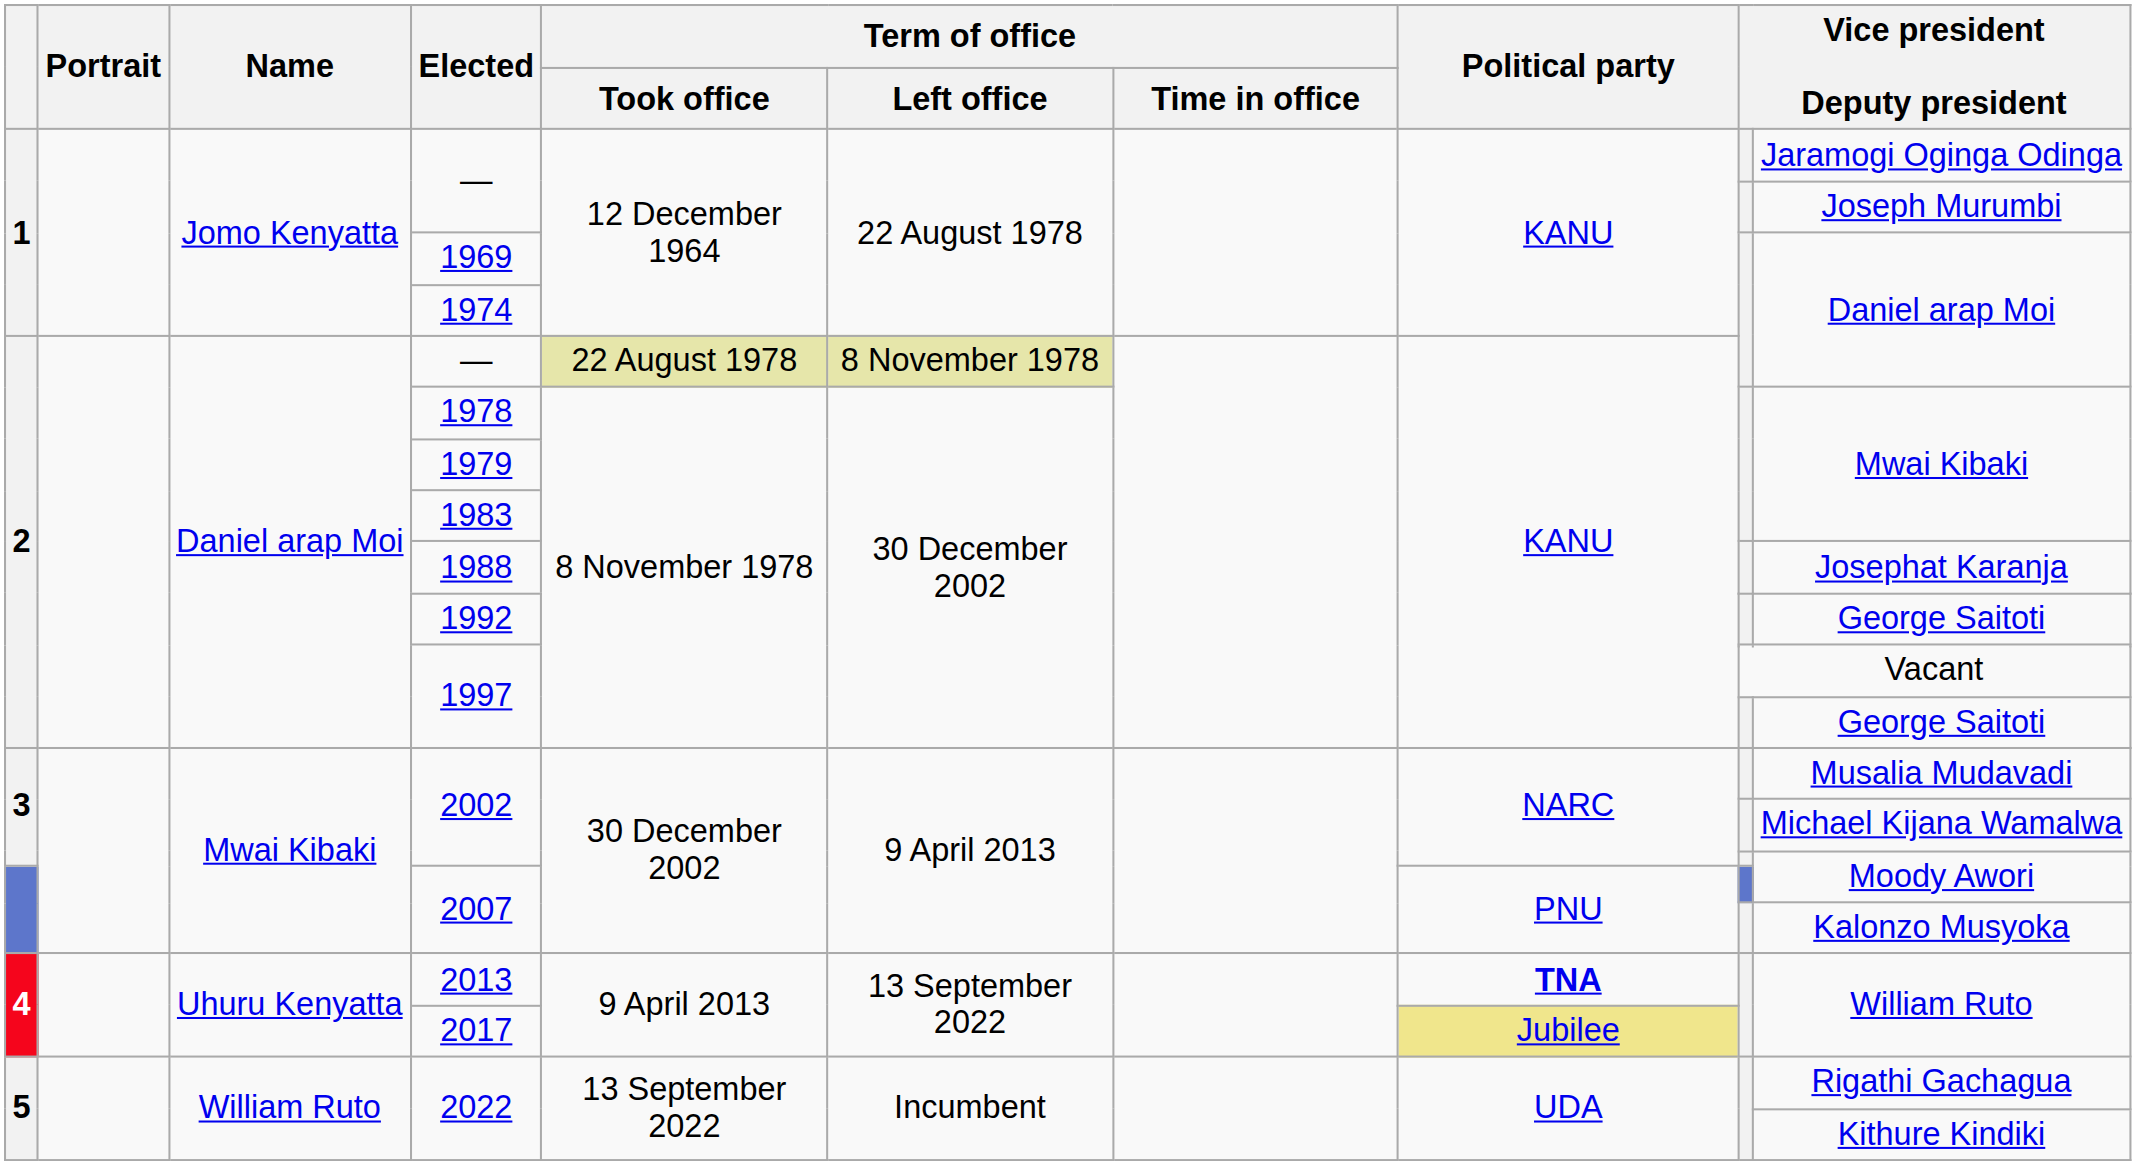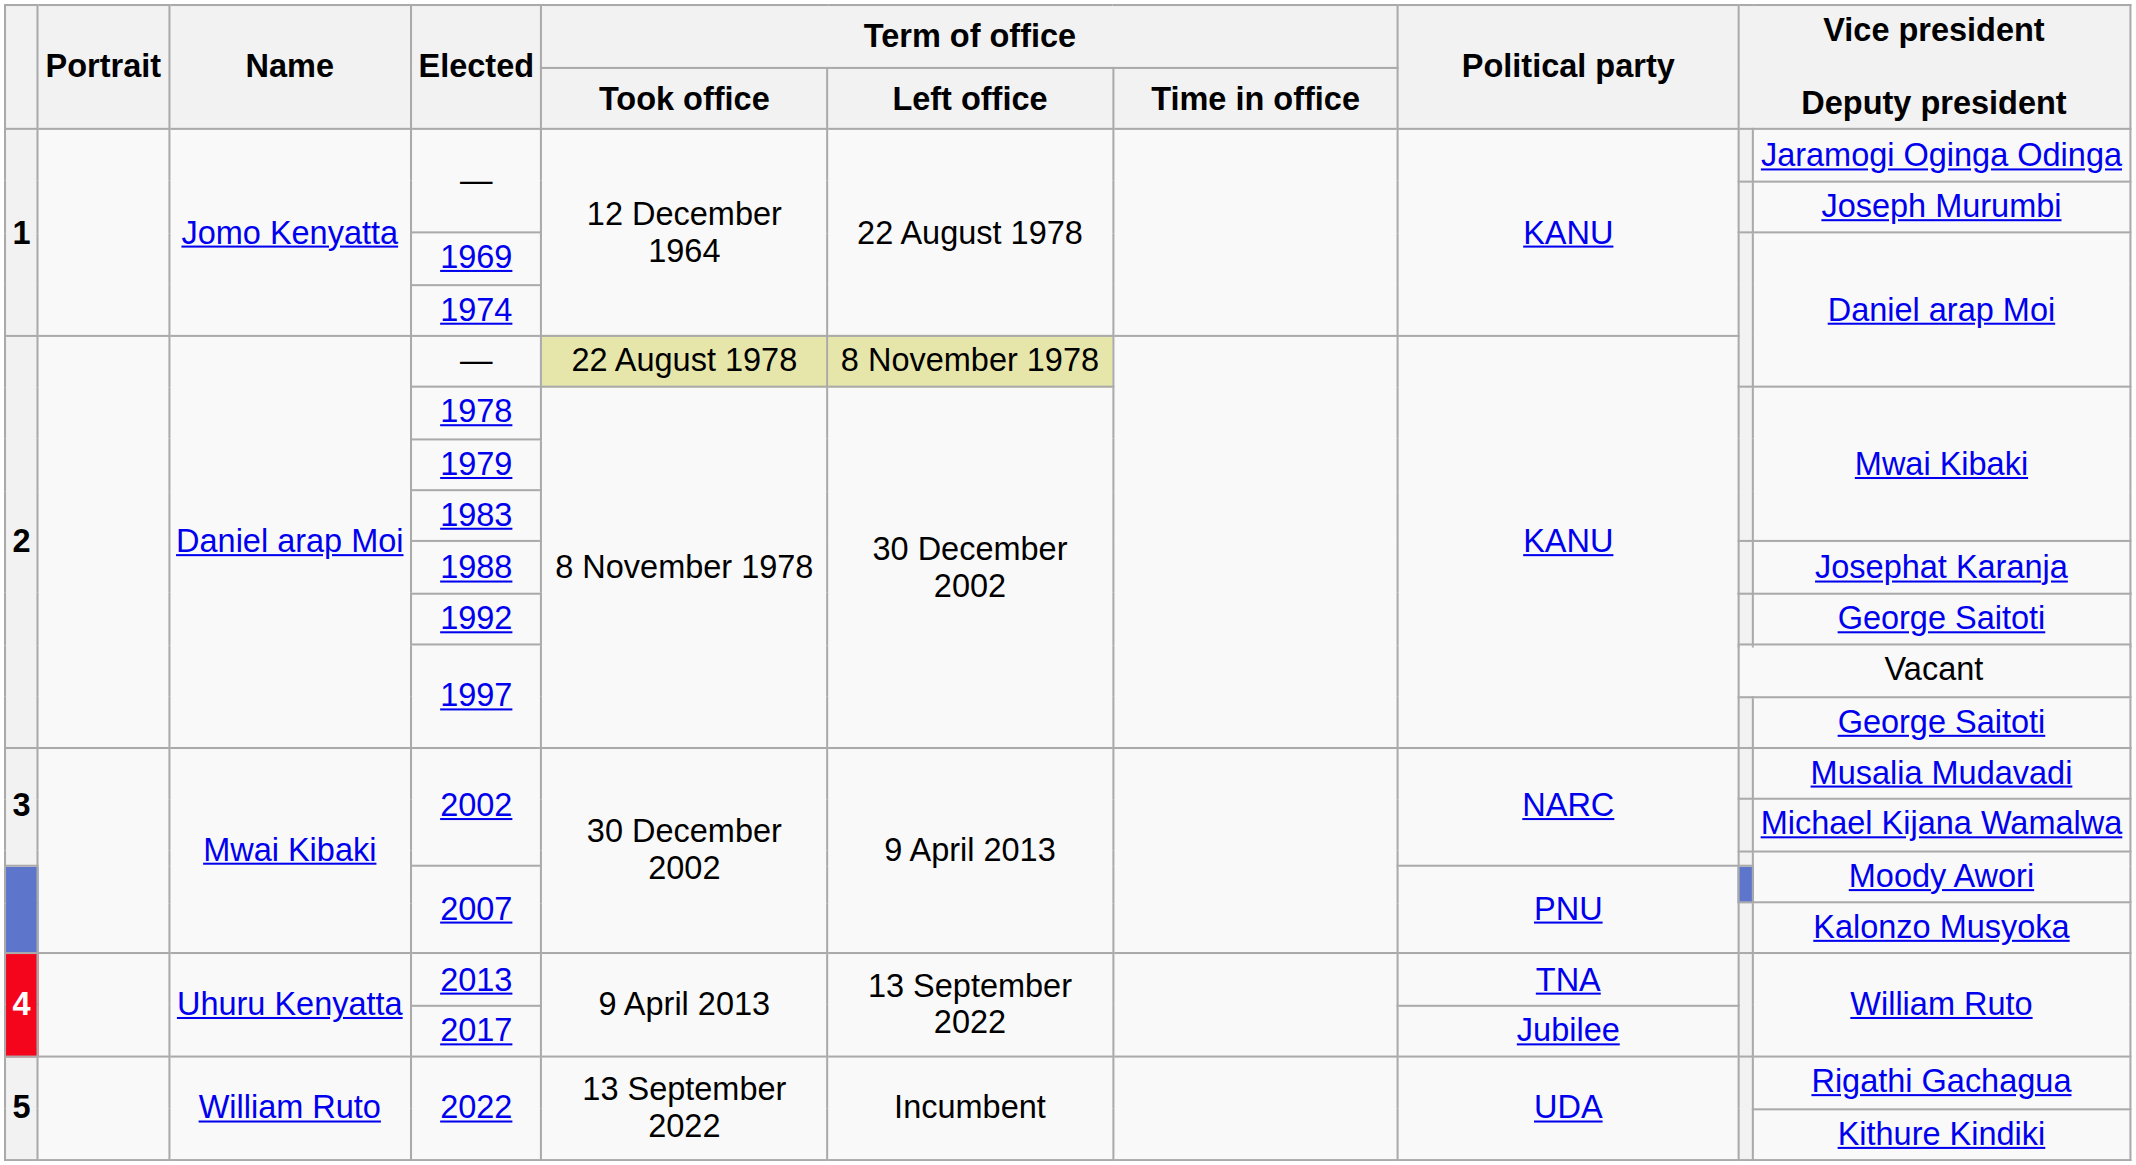(1568, 979) bold -> (1568, 979) normal
(1568, 1030) khaki background -> (1568, 1030) no background
